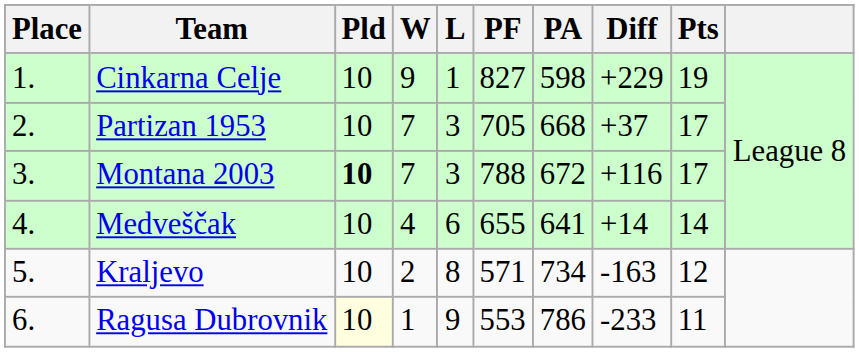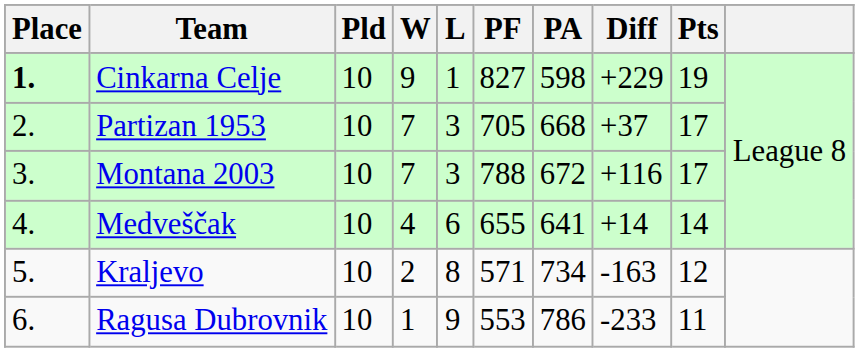(24, 77) normal -> (24, 77) bold
(357, 175) bold -> (357, 175) normal
(357, 321) lightyellow background -> (357, 321) no background
